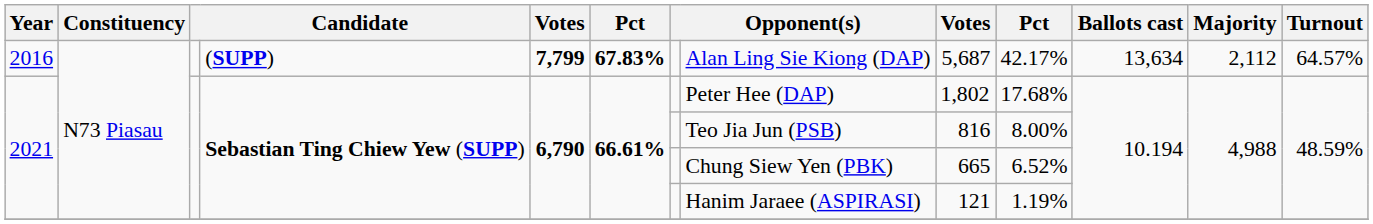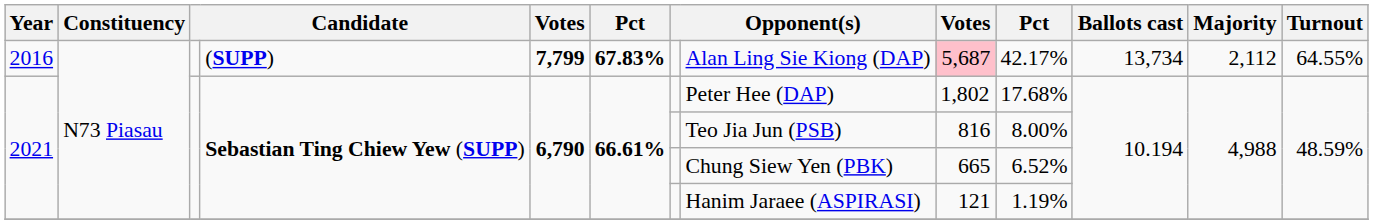(966, 58) no background -> (966, 58) pink background
(1153, 58) 13,634 -> (1153, 58) 13,734
(1330, 58) 64.57% -> (1330, 58) 64.55%
